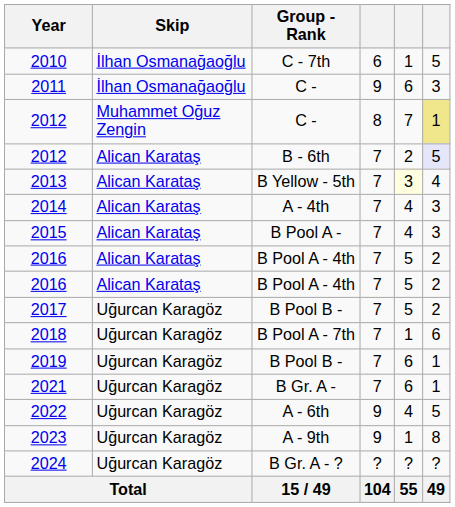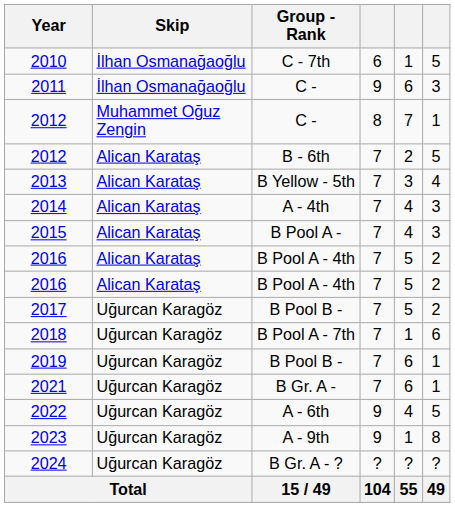(436, 121) khaki background -> (436, 121) no background
(436, 156) lavender background -> (436, 156) no background
(408, 181) lightyellow background -> (408, 181) no background
